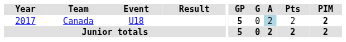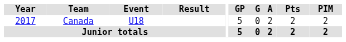(240, 21) bold -> (240, 21) normal
(270, 21) lightblue background -> (270, 21) no background
(326, 21) bold -> (326, 21) normal
